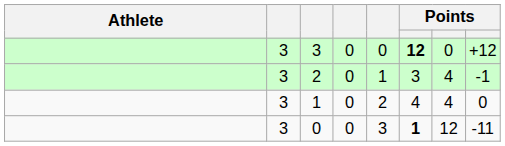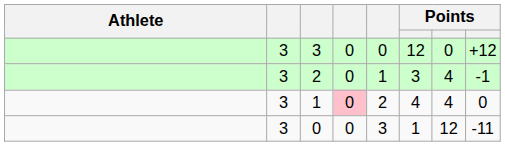(416, 50) bold -> (416, 50) normal
(350, 102) no background -> (350, 102) pink background
(416, 128) bold -> (416, 128) normal
